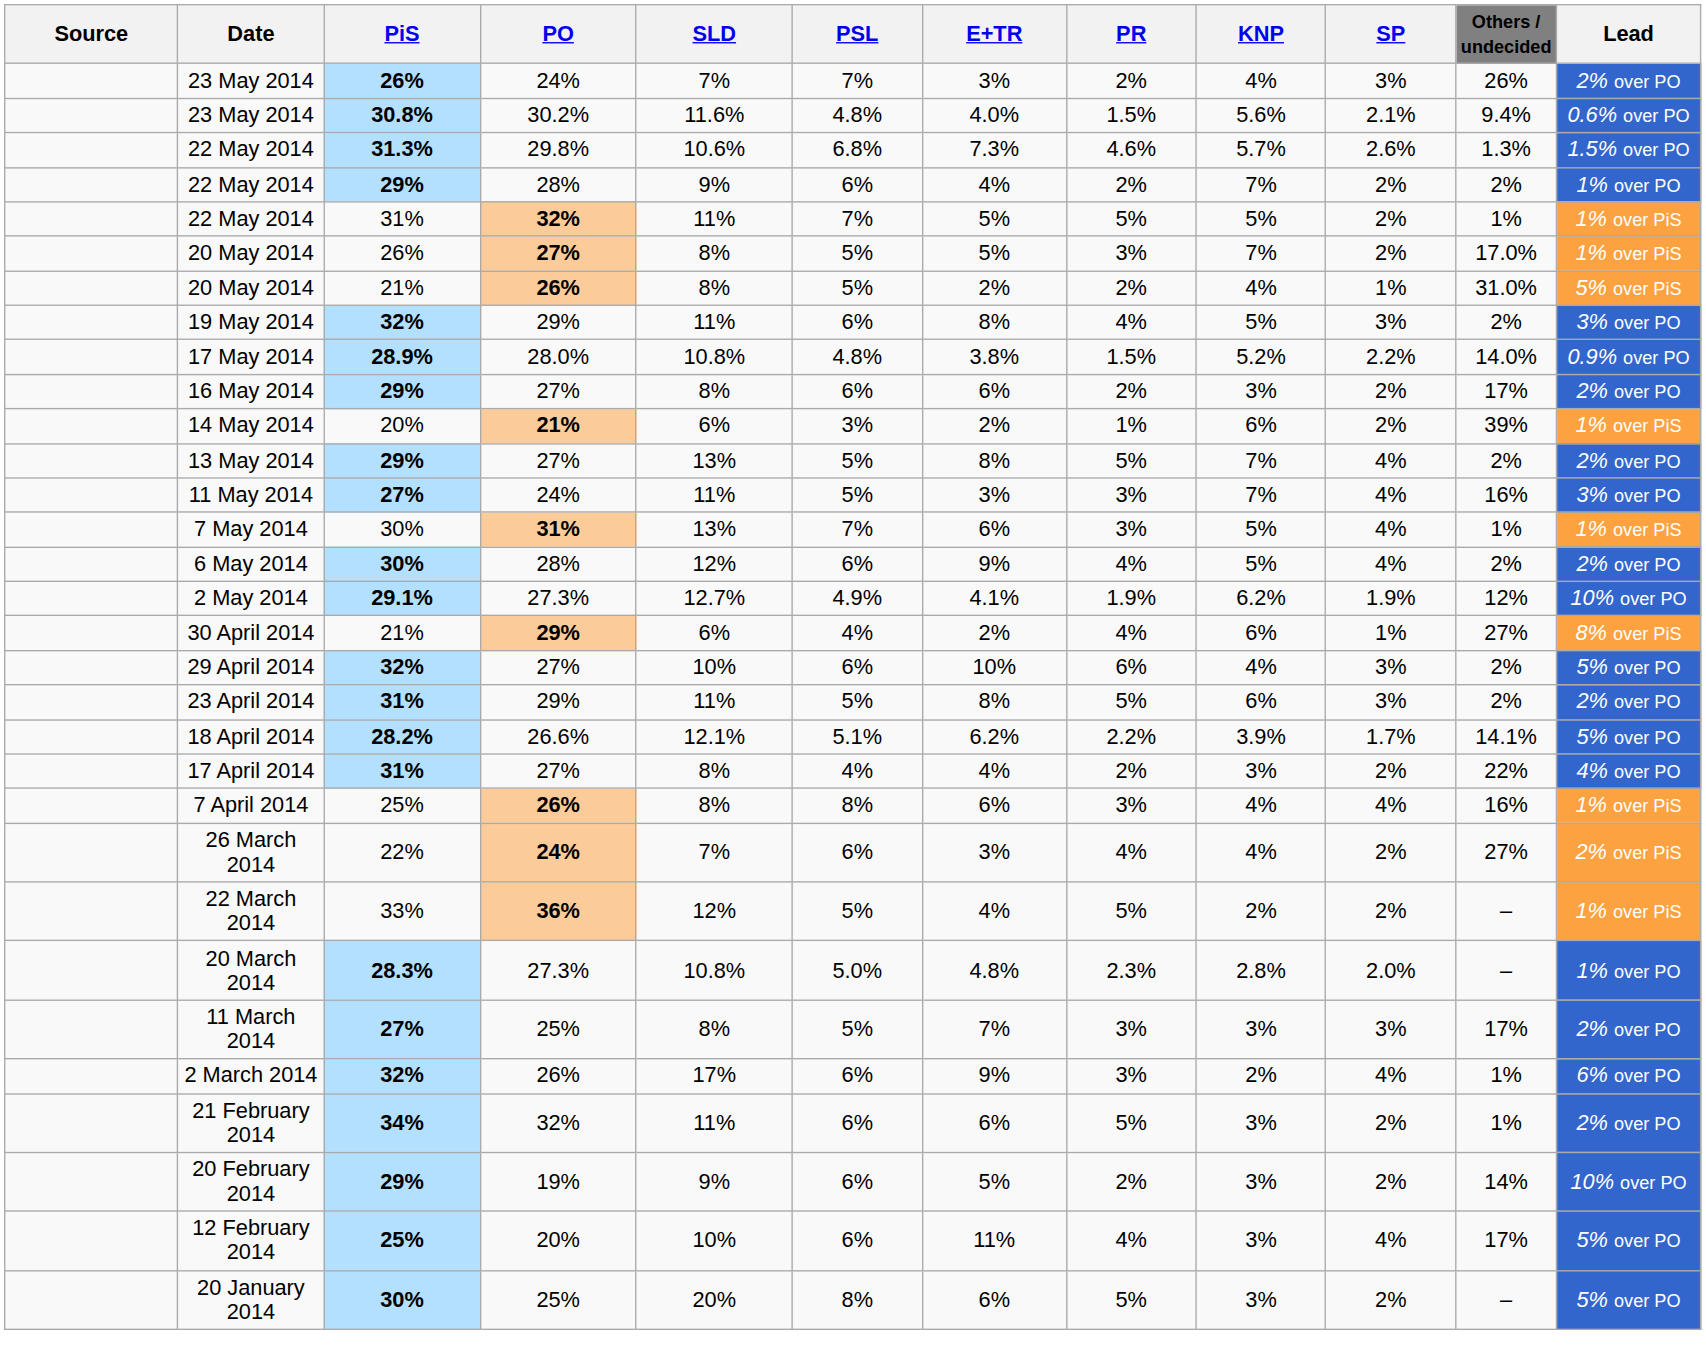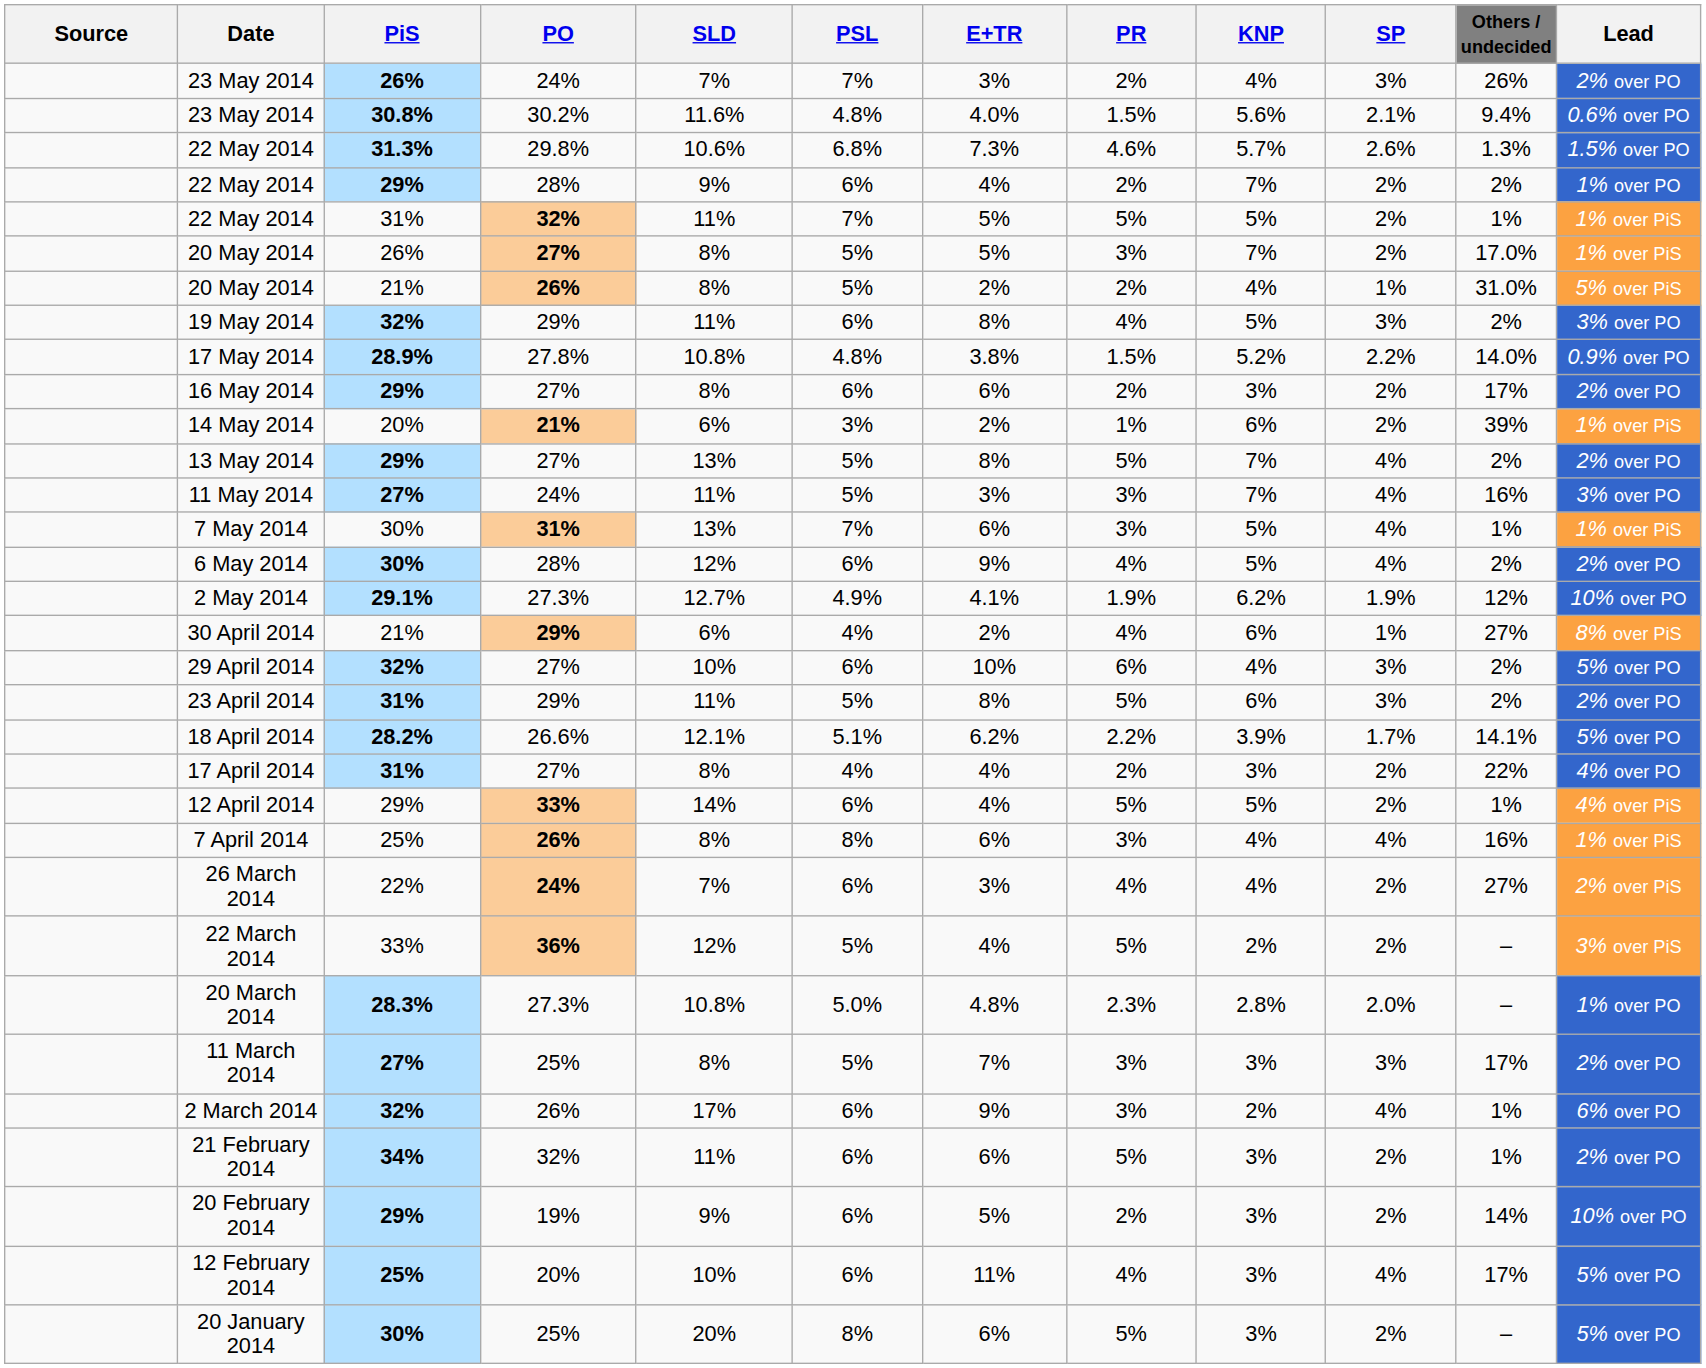(558, 356) 28.0% -> (558, 356) 27.8%
+ row: (251, 805)
(1629, 911) 1% over PiS -> (1629, 945) 3% over PiS
